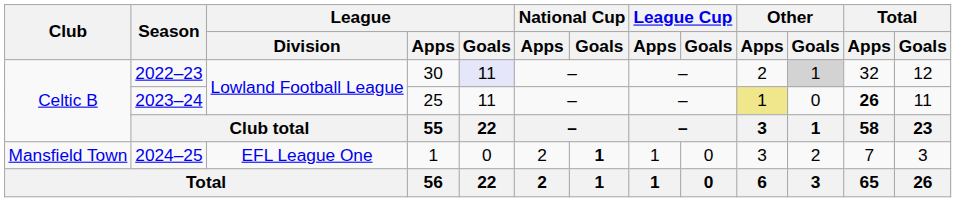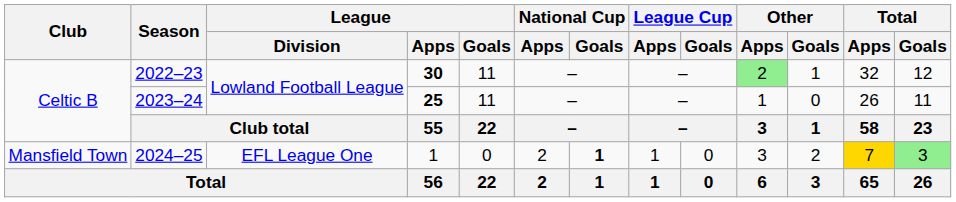(433, 73) normal -> (433, 73) bold
(487, 73) lavender background -> (487, 73) no background
(762, 73) no background -> (762, 73) lightgreen background
(816, 73) lightgrey background -> (816, 73) no background
(433, 100) normal -> (433, 100) bold
(762, 100) khaki background -> (762, 100) no background
(869, 100) bold -> (869, 100) normal
(869, 155) no background -> (869, 155) gold background
(923, 155) no background -> (923, 155) lightgreen background
